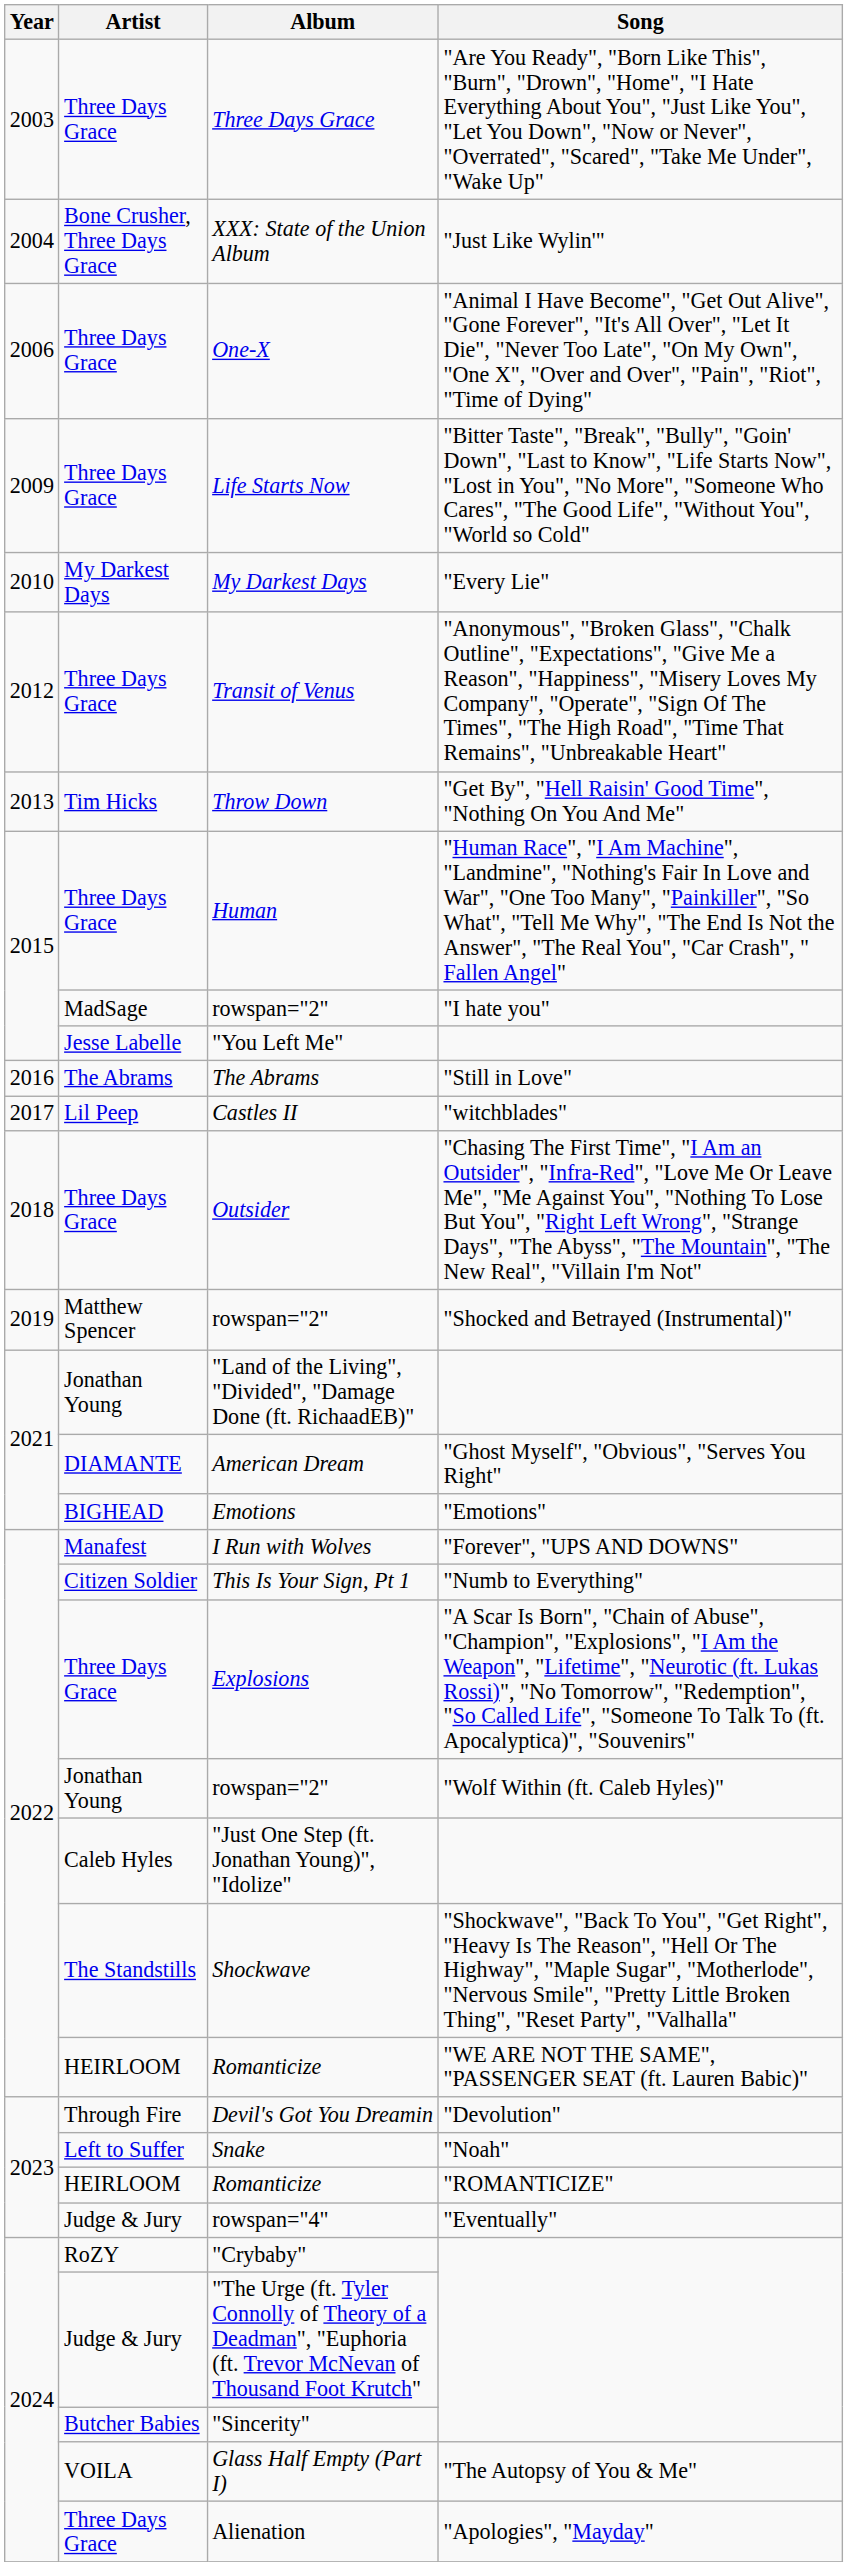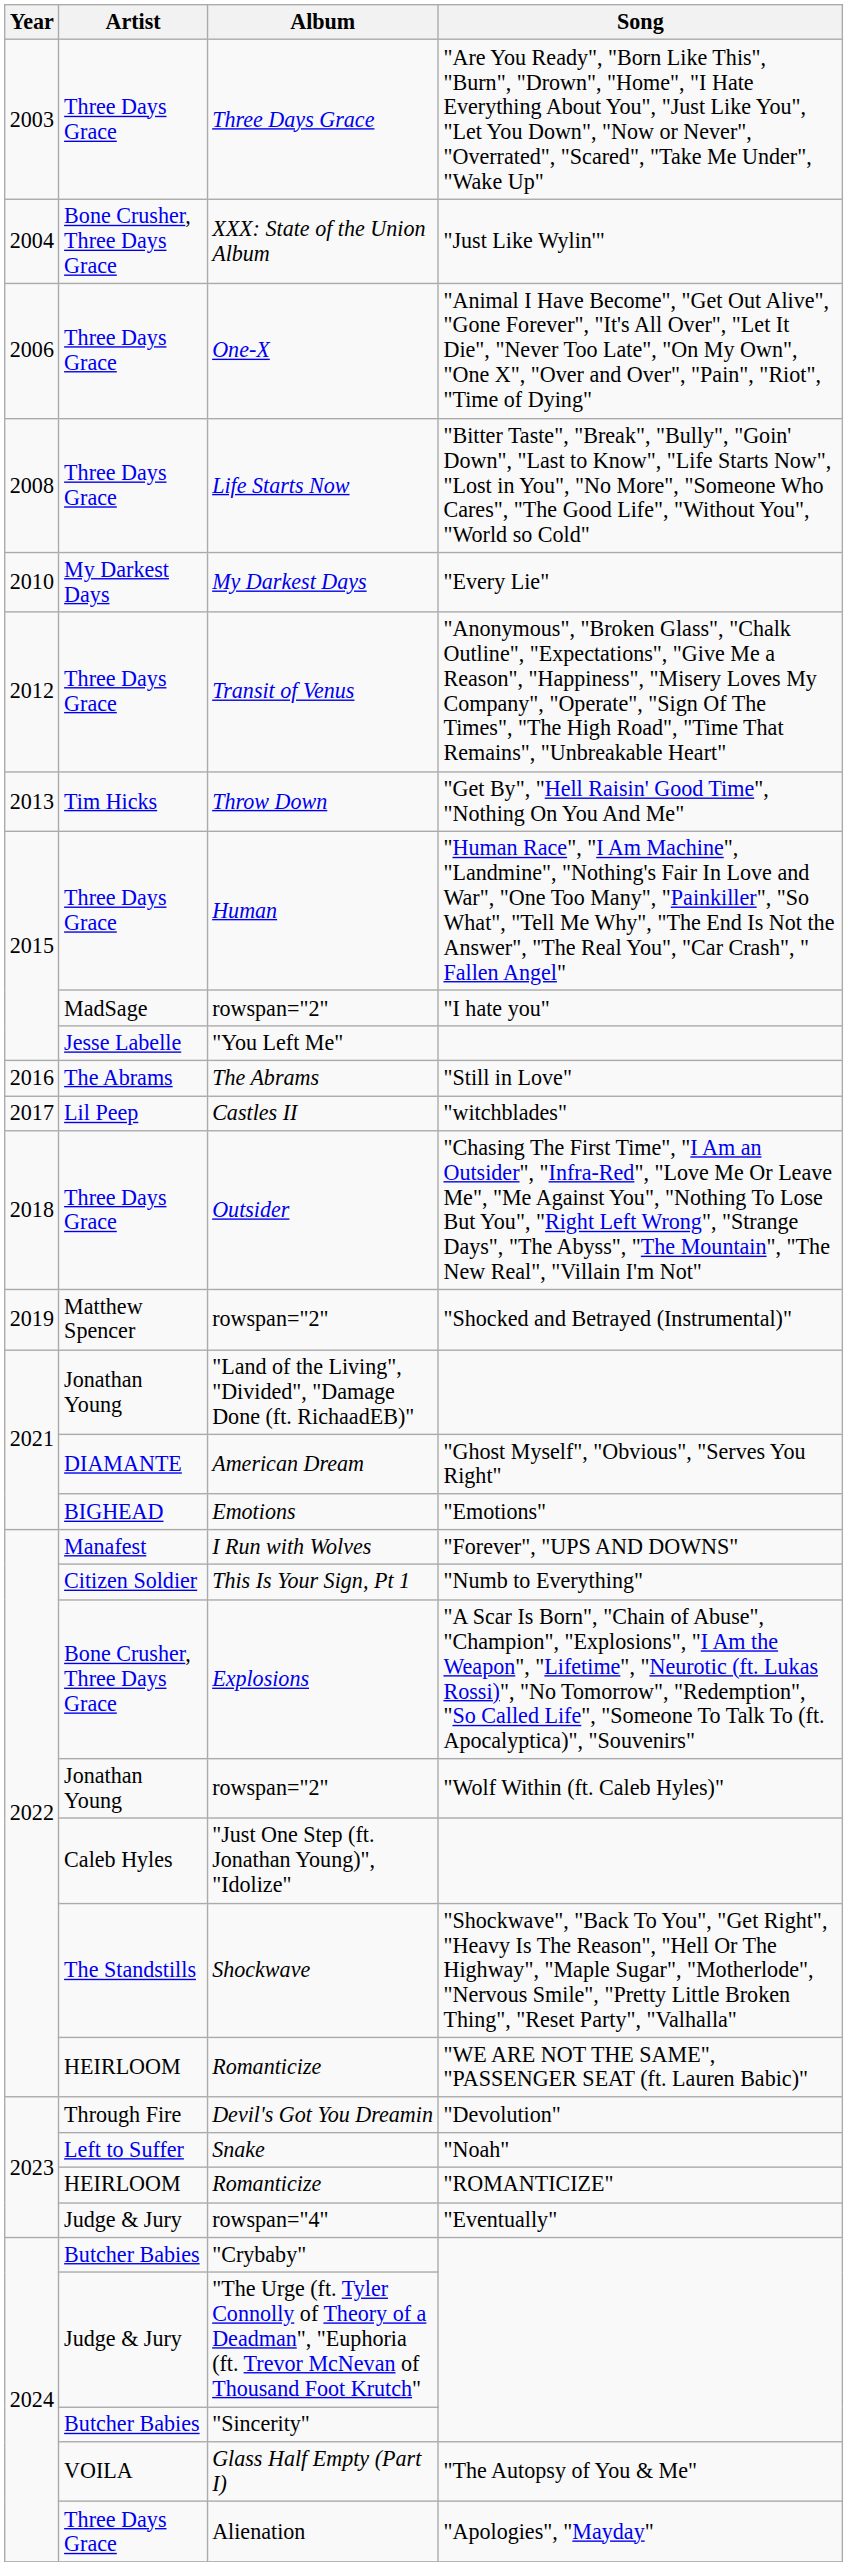(32, 484) 2009 -> (32, 484) 2008
(115, 1678) Three Days Grace -> (127, 1678) Bone Crusher, Three Days Grace
(92, 2254) RoZY -> (132, 2254) Butcher Babies
